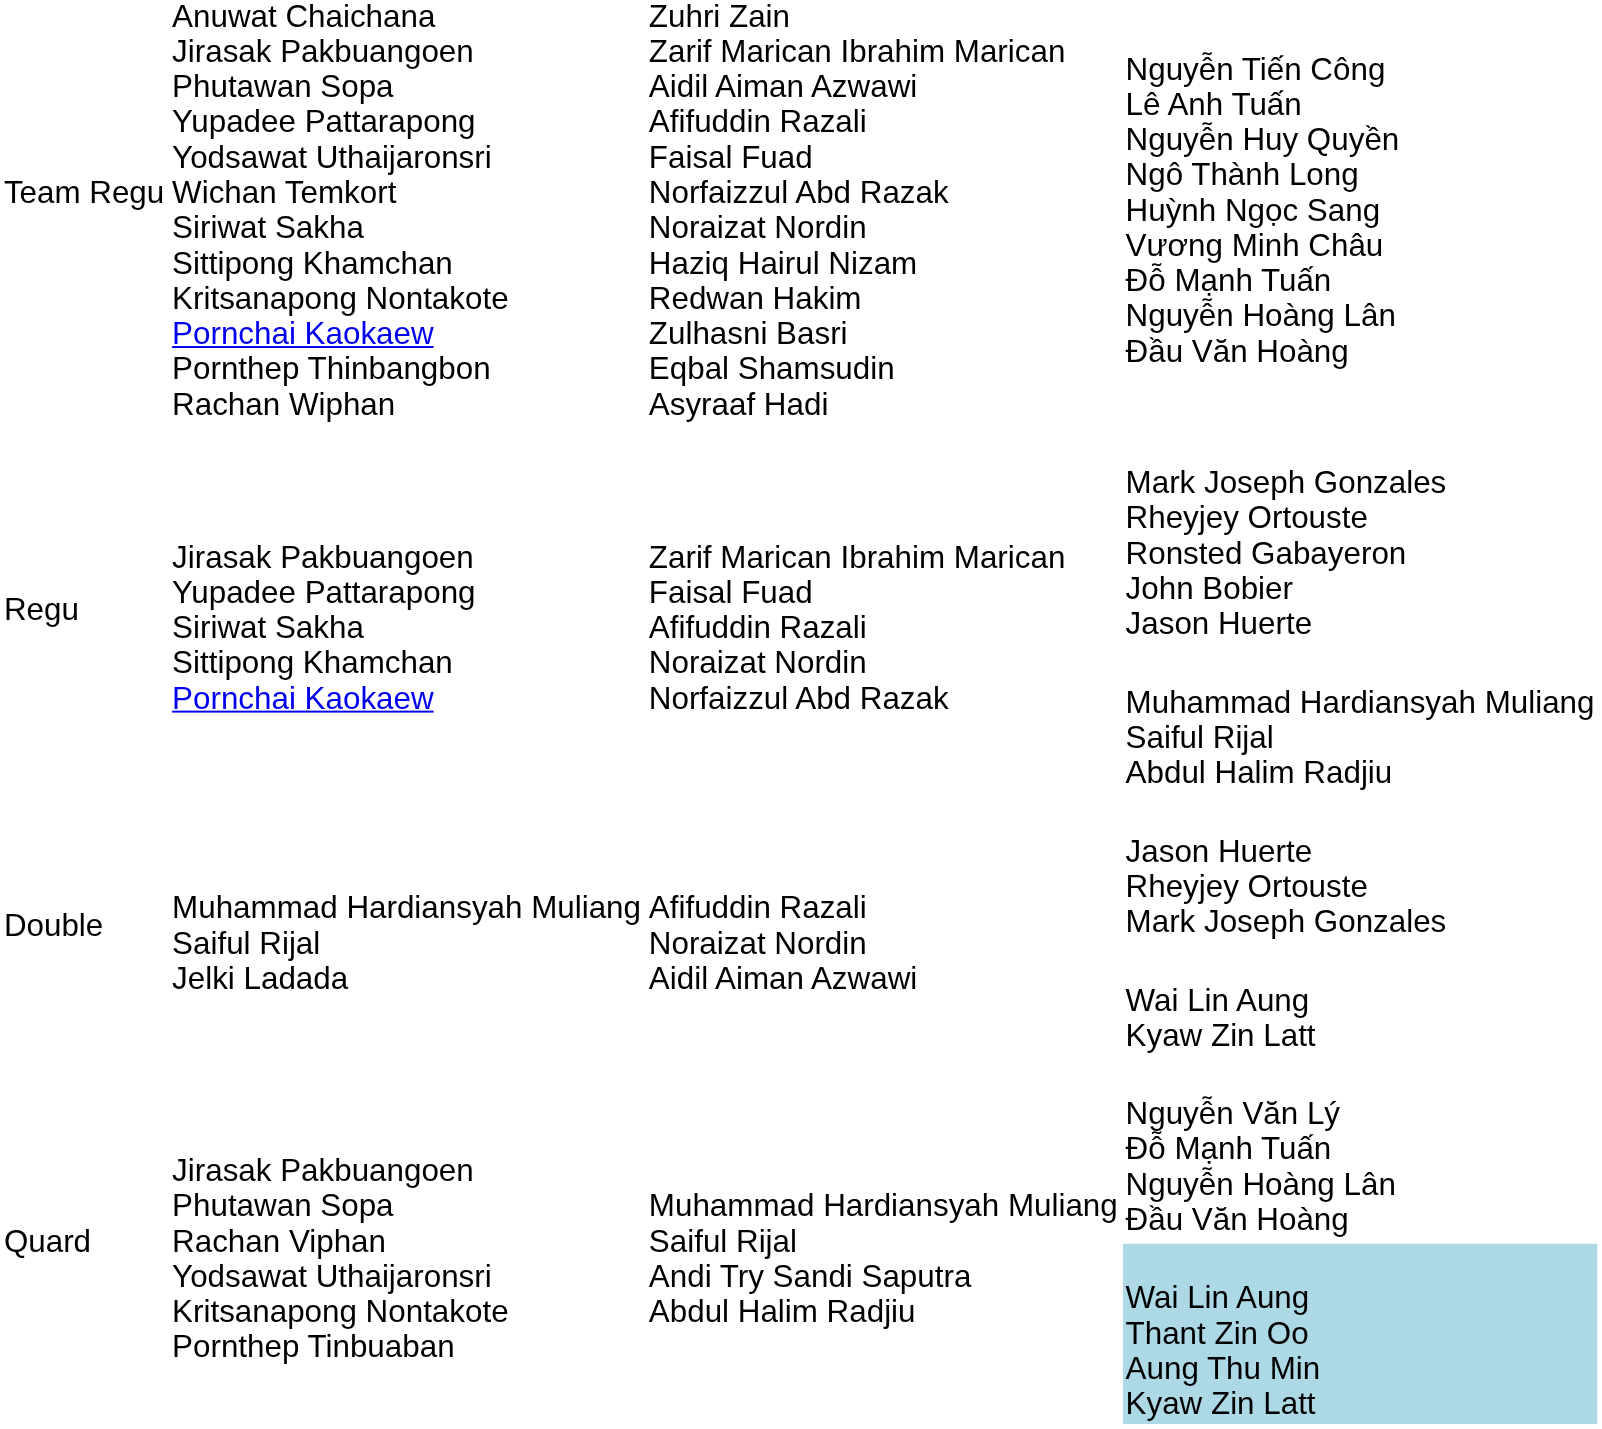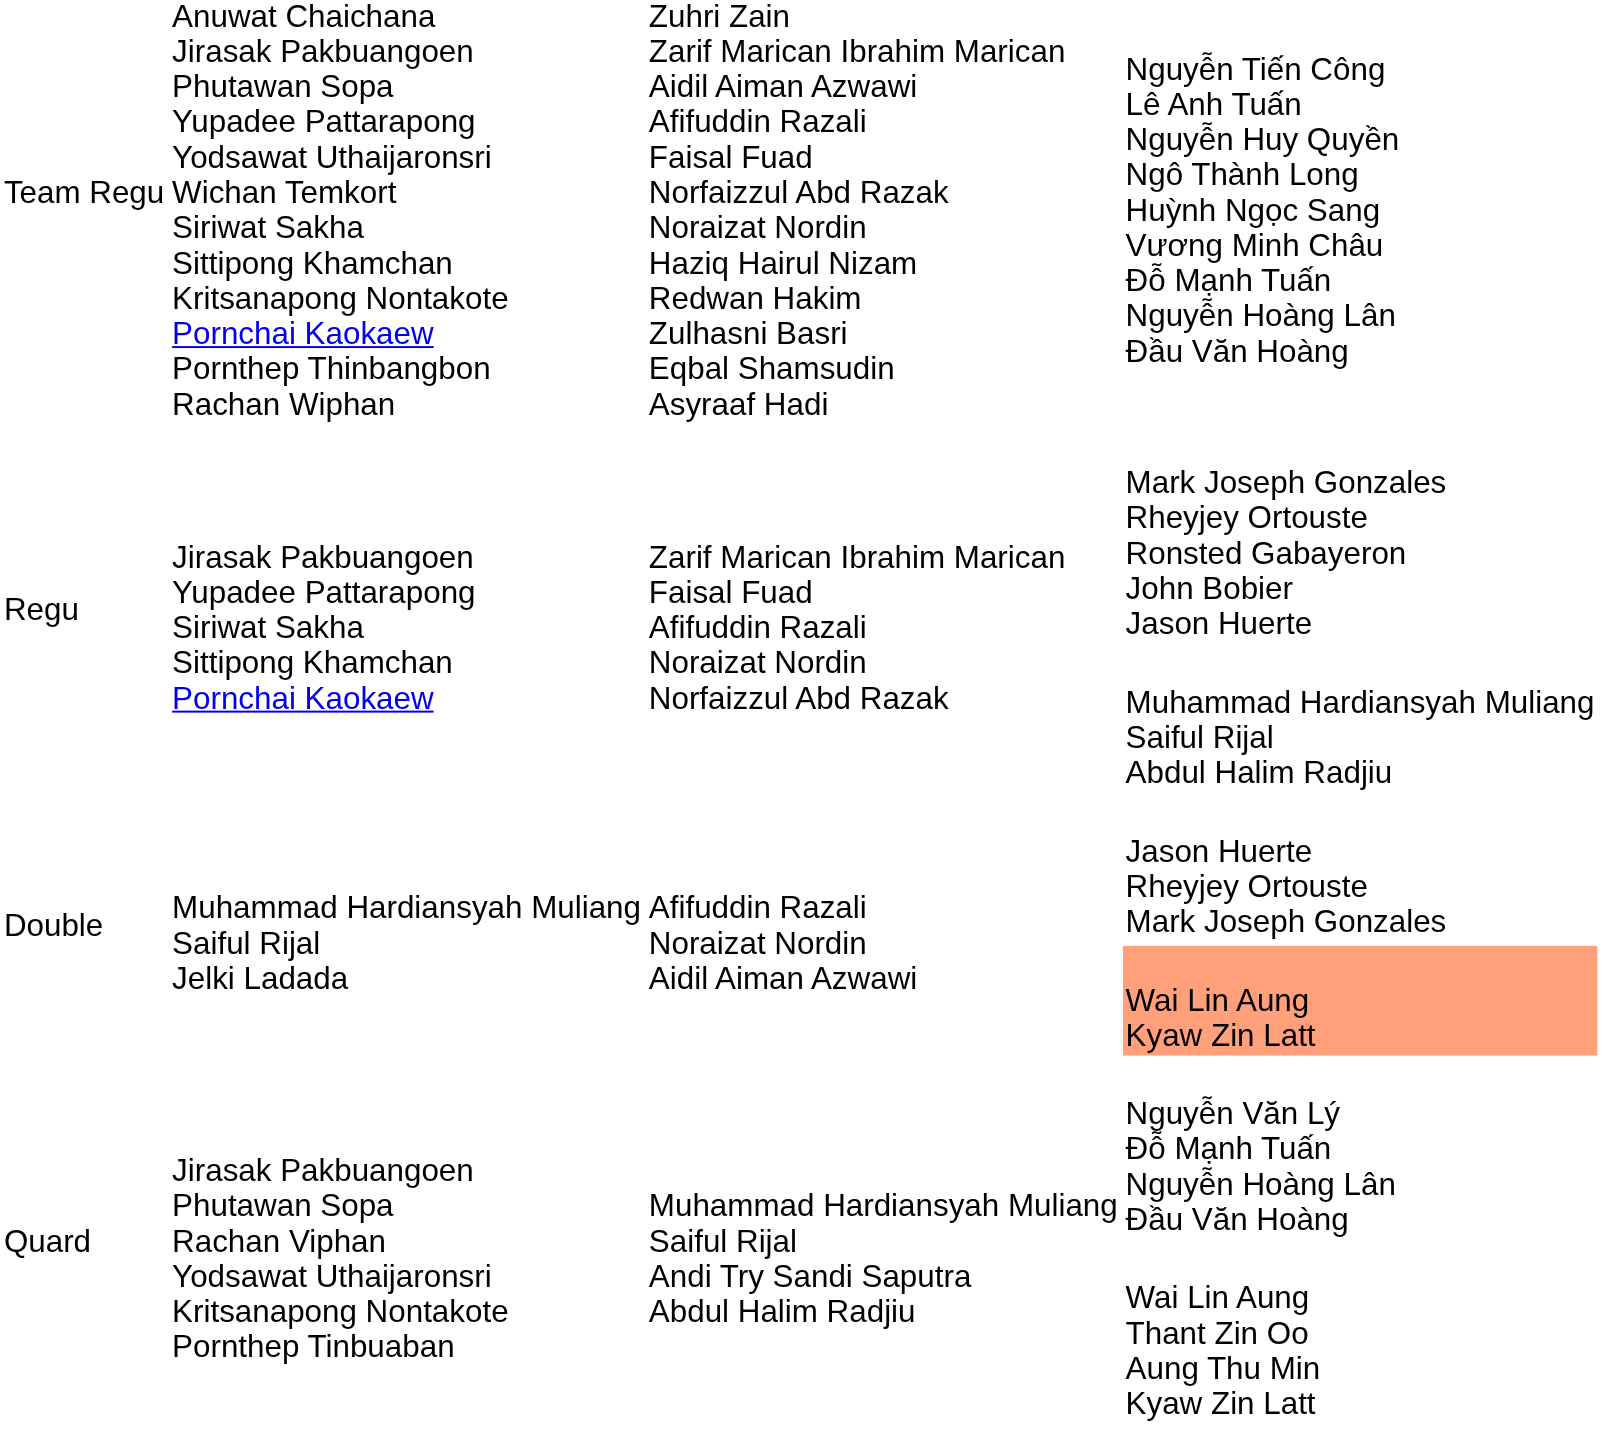(1221, 1017) no background -> (1221, 1017) lightsalmon background
(1223, 1351) lightblue background -> (1223, 1351) no background
